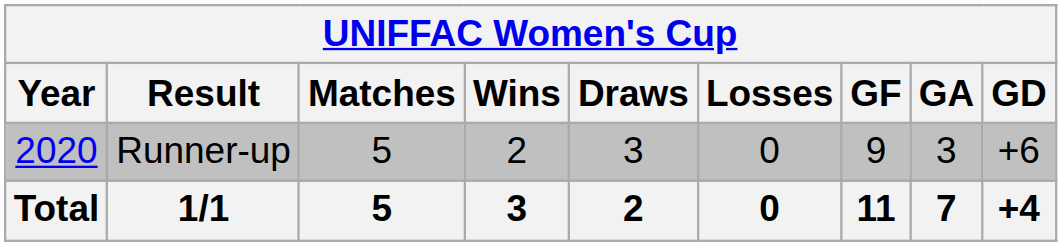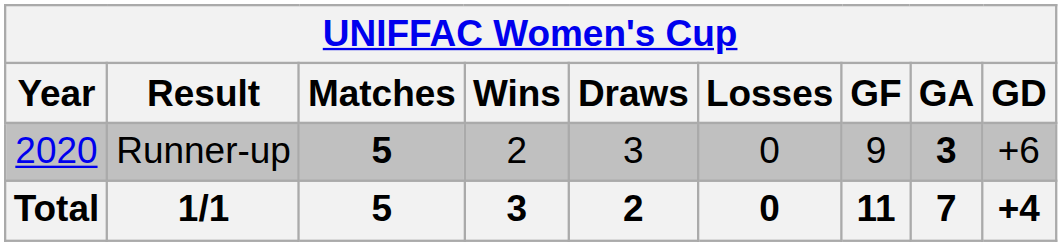(382, 151) normal -> (382, 151) bold
(946, 151) normal -> (946, 151) bold
